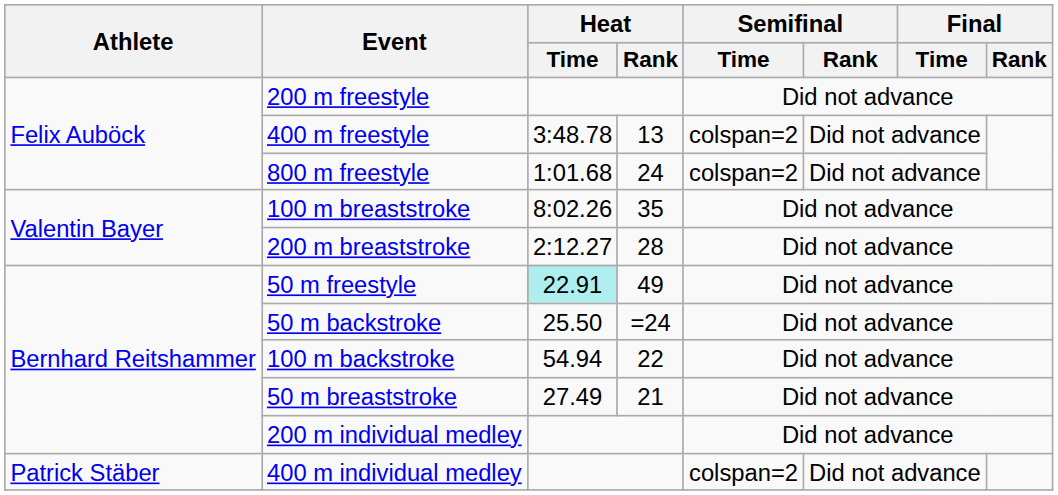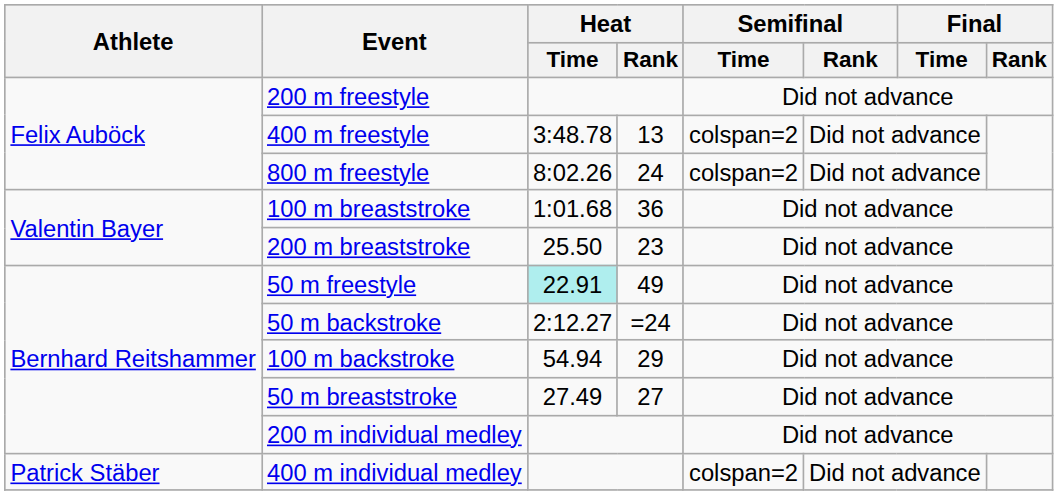(572, 172) 1:01.68 -> (572, 172) 8:02.26
(572, 210) 8:02.26 -> (572, 210) 1:01.68
(651, 210) 35 -> (651, 210) 36
(572, 247) 2:12.27 -> (572, 247) 25.50
(651, 247) 28 -> (651, 247) 23
(572, 322) 25.50 -> (572, 322) 2:12.27
(651, 360) 22 -> (651, 360) 29
(651, 397) 21 -> (651, 397) 27
